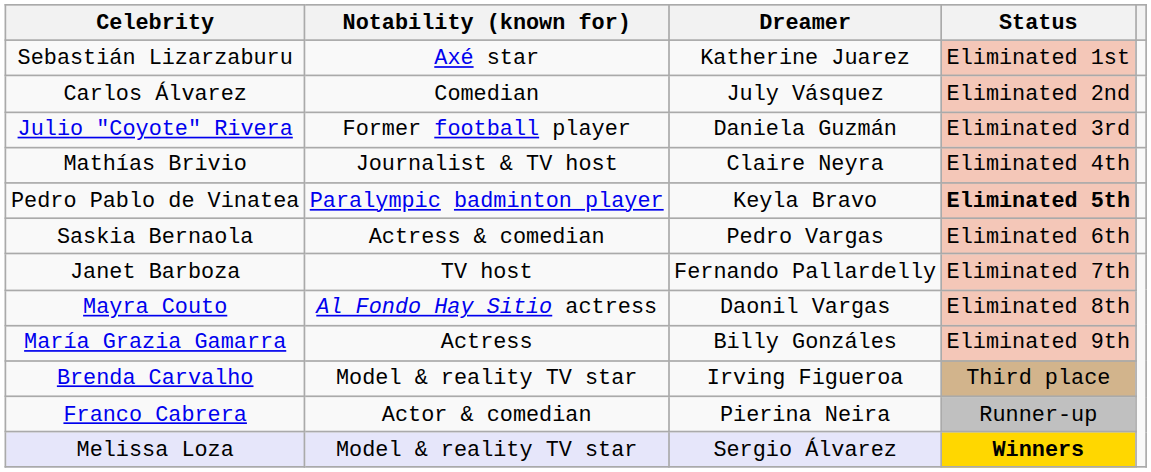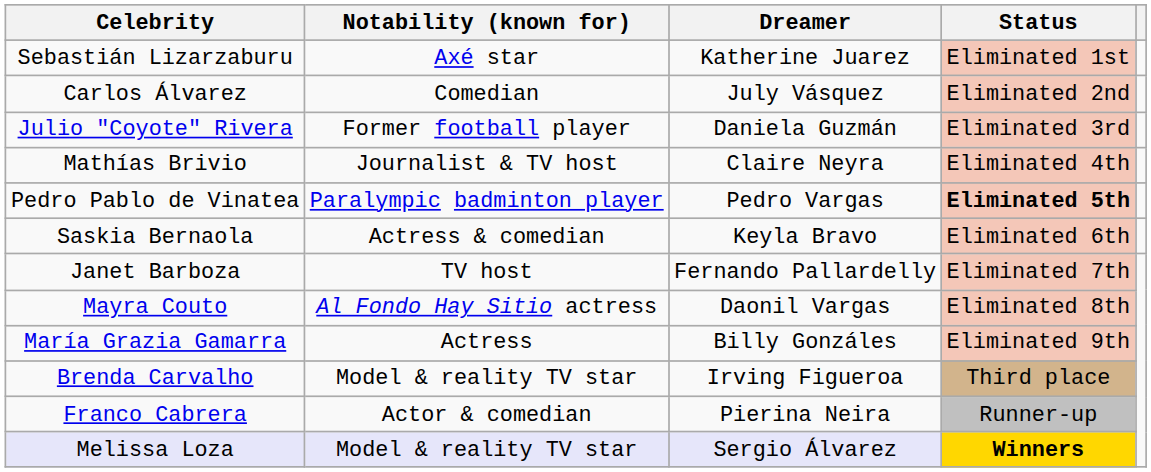(805, 201) Keyla Bravo -> (805, 201) Pedro Vargas
(805, 236) Pedro Vargas -> (805, 236) Keyla Bravo
